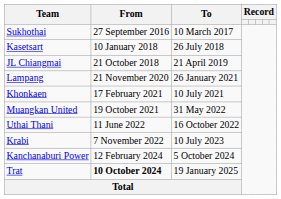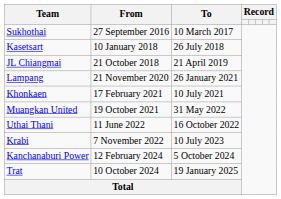(127, 171) bold -> (126, 171) normal
